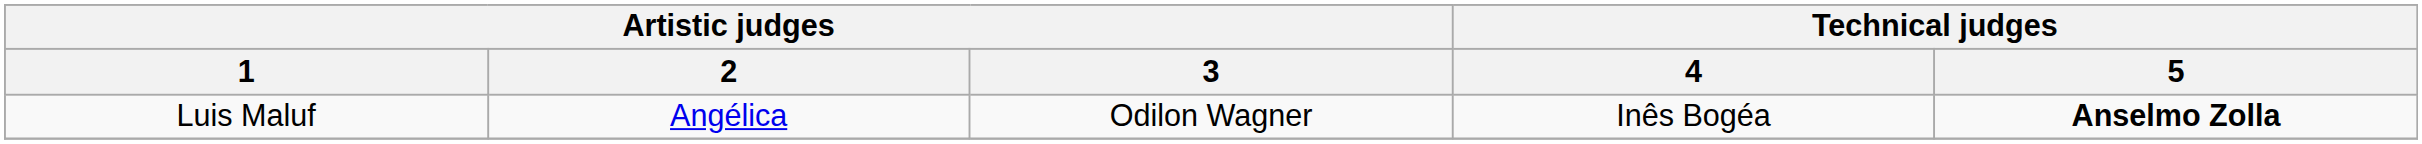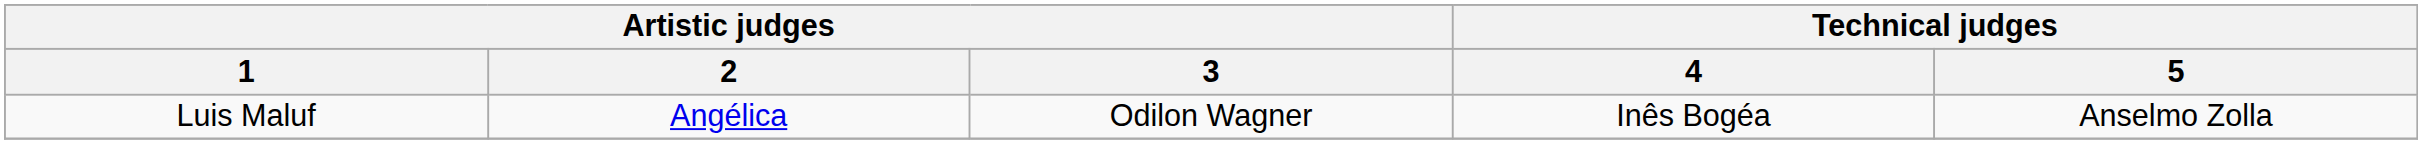(2176, 116) bold -> (2176, 116) normal
